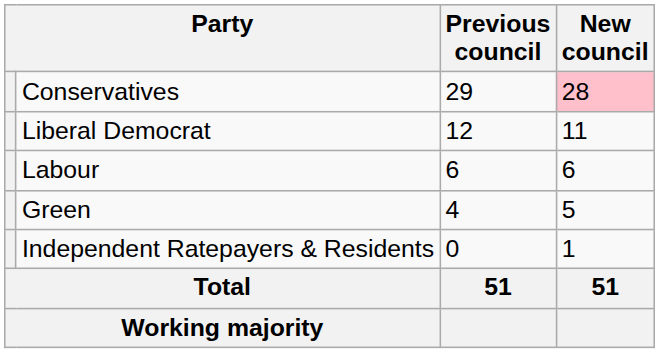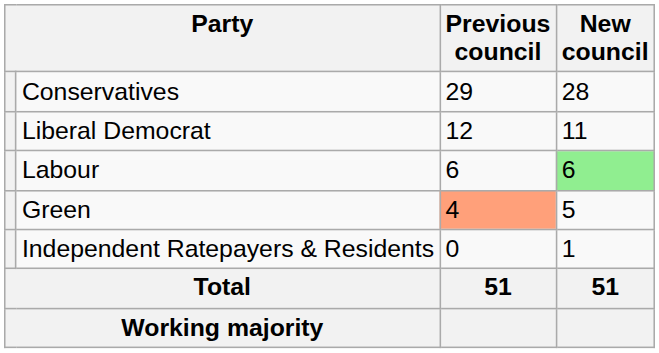(576, 91) pink background -> (576, 91) no background
(569, 170) no background -> (569, 170) lightgreen background
(452, 209) no background -> (452, 209) lightsalmon background
